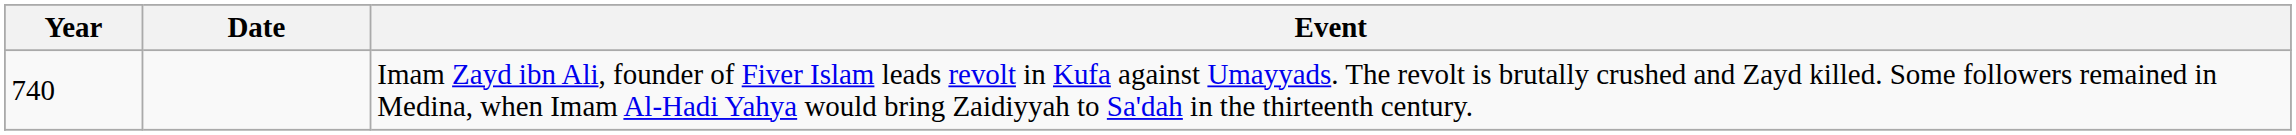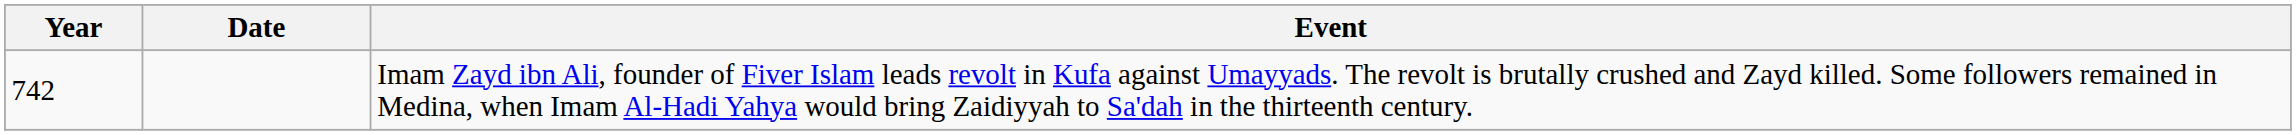(33, 89) 740 -> (33, 89) 742
